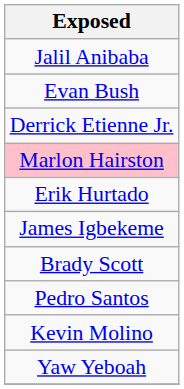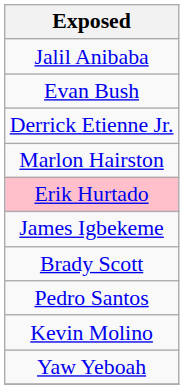(92, 159) pink background -> (92, 159) no background
(92, 194) no background -> (92, 194) pink background
